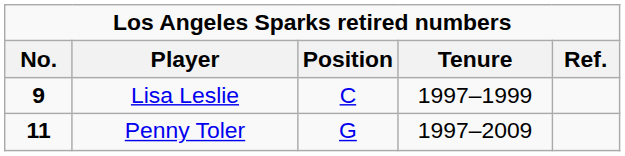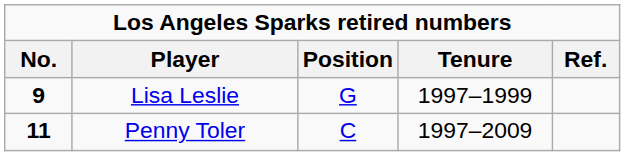(348, 95) C -> (348, 95) G
(348, 131) G -> (348, 131) C
